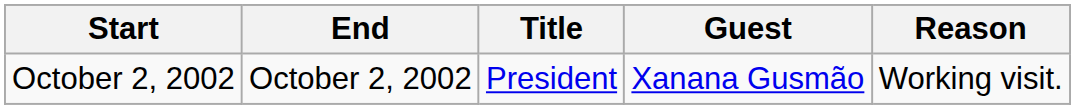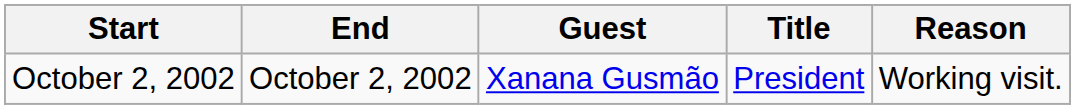columns swapped: (748, 29) <-> (552, 29)
